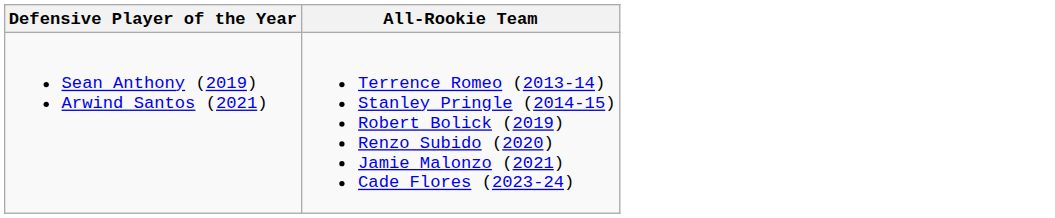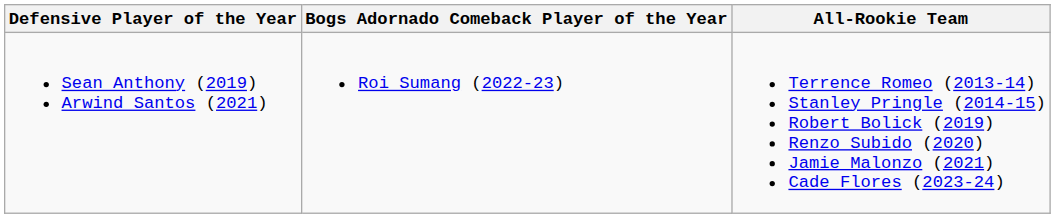+ column: (516, 19)
